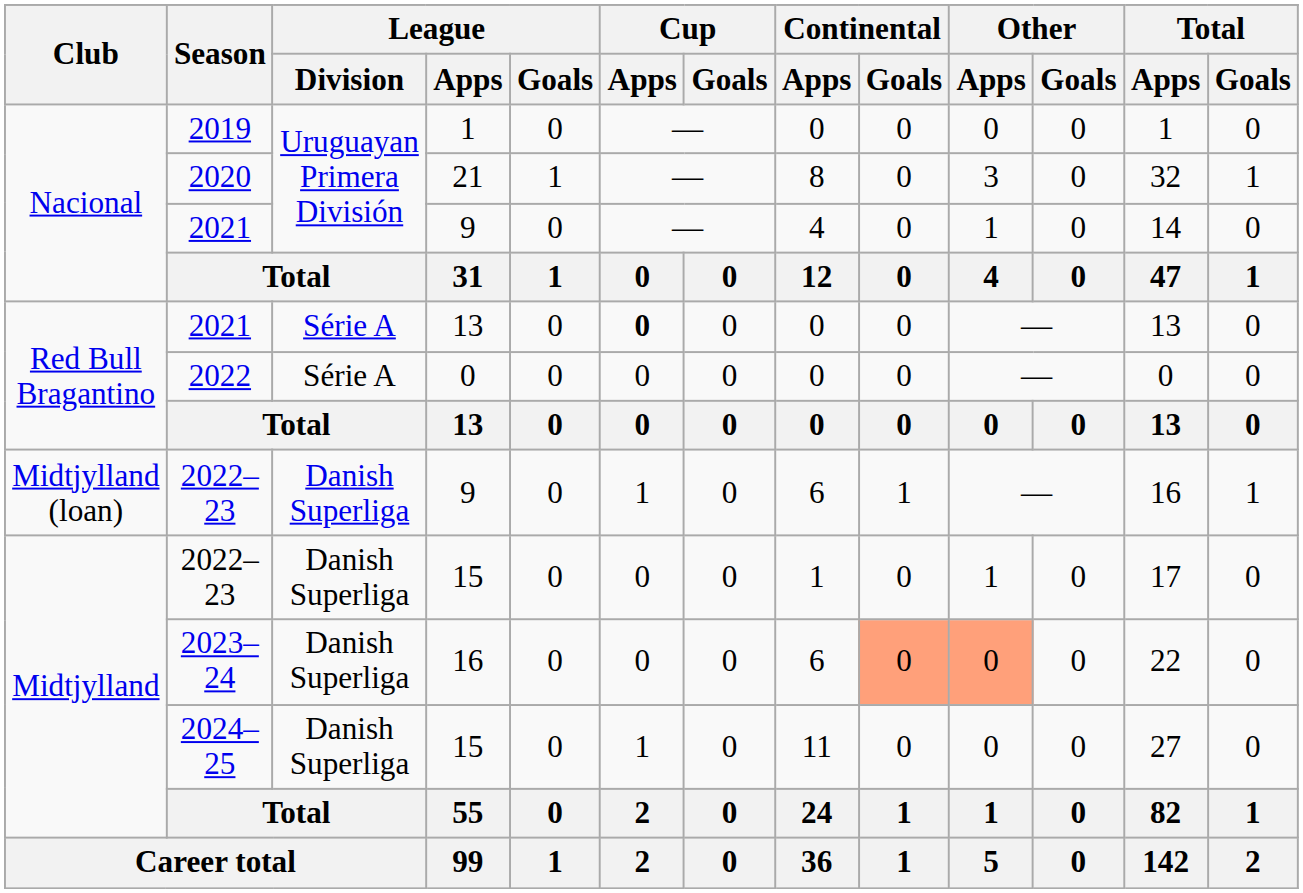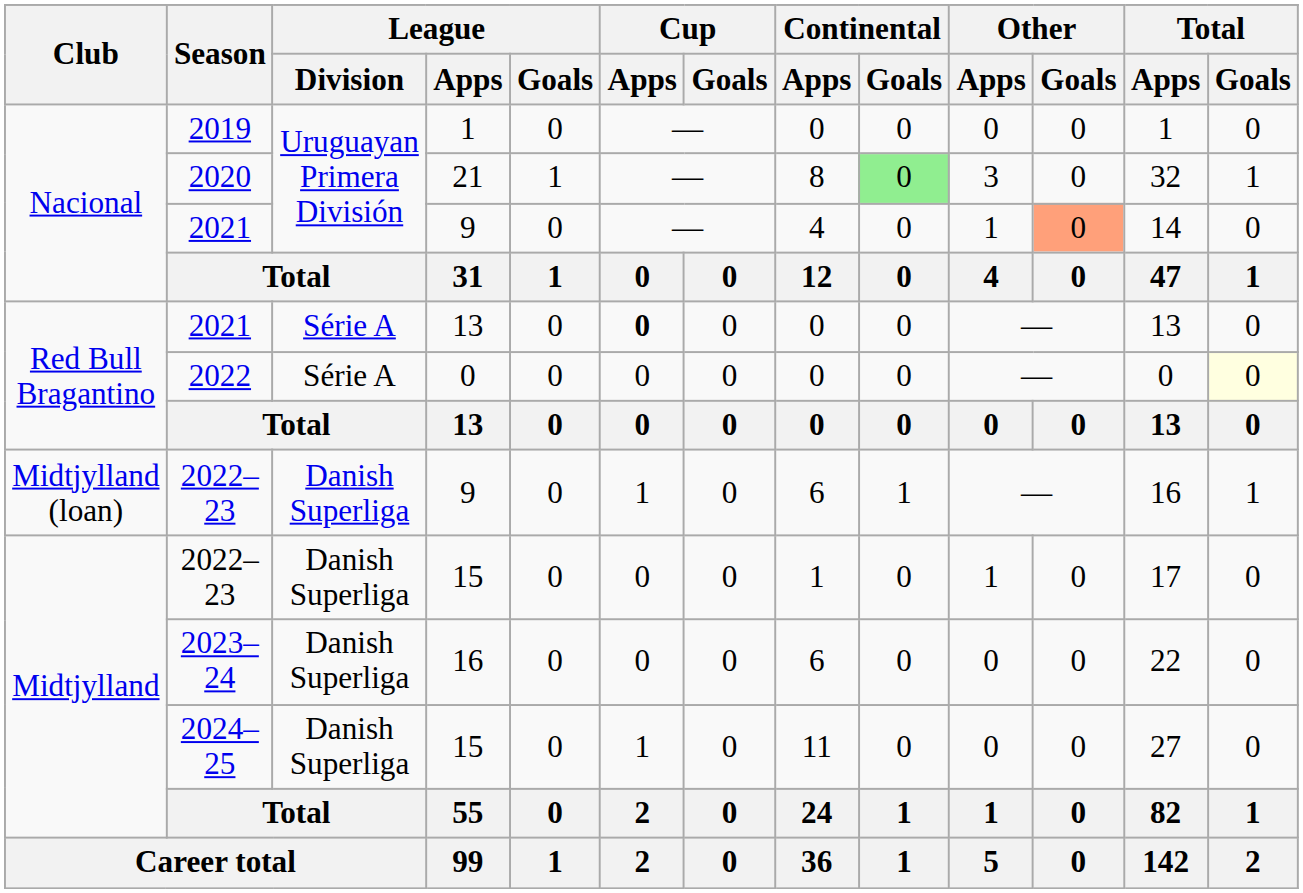(904, 177) no background -> (904, 177) lightgreen background
(1078, 227) no background -> (1078, 227) lightsalmon background
(1253, 375) no background -> (1253, 375) lightyellow background
(904, 661) lightsalmon background -> (904, 661) no background
(991, 661) lightsalmon background -> (991, 661) no background
